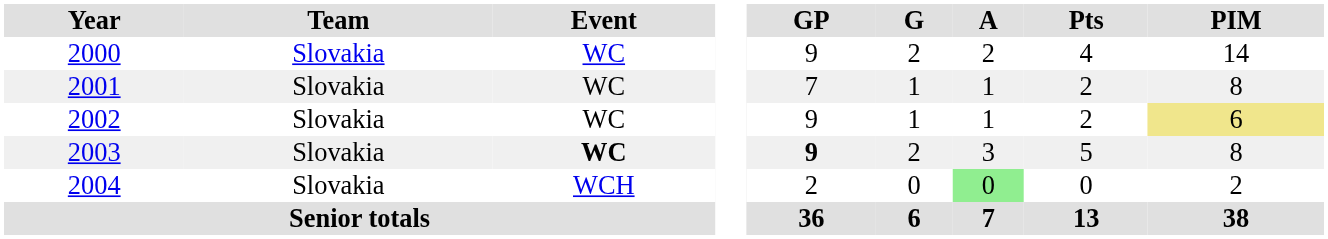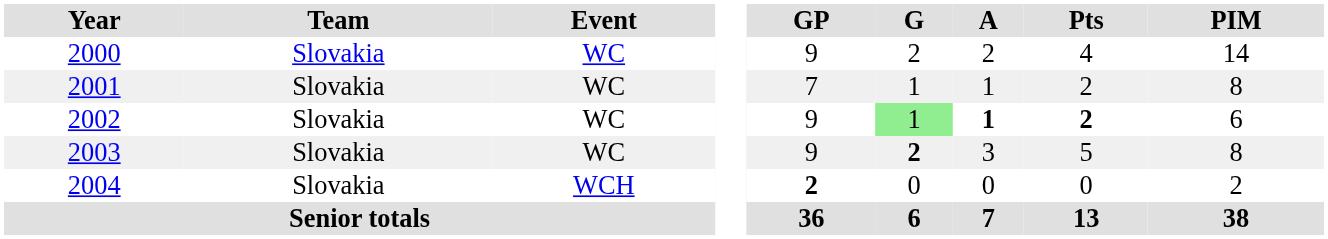(914, 119) no background -> (914, 119) lightgreen background
(988, 119) normal -> (988, 119) bold
(1086, 119) normal -> (1086, 119) bold
(1236, 119) khaki background -> (1236, 119) no background
(604, 152) bold -> (604, 152) normal
(811, 152) bold -> (811, 152) normal
(914, 152) normal -> (914, 152) bold
(811, 185) normal -> (811, 185) bold
(988, 185) lightgreen background -> (988, 185) no background
